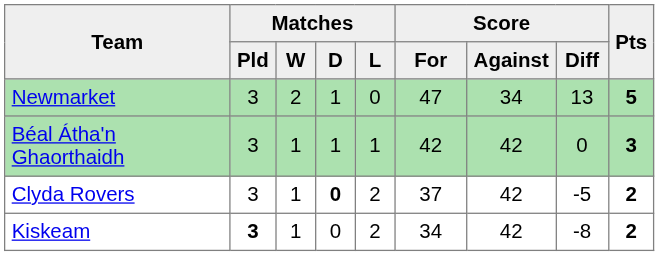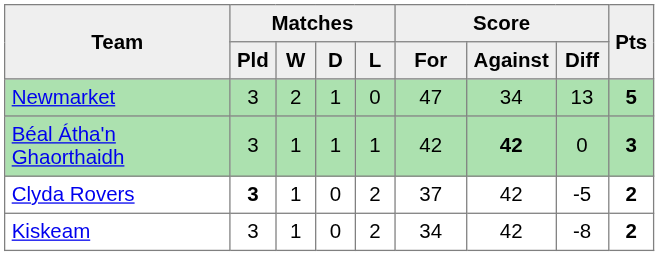(511, 145) normal -> (511, 145) bold
(253, 194) normal -> (253, 194) bold
(335, 194) bold -> (335, 194) normal
(253, 231) bold -> (253, 231) normal
